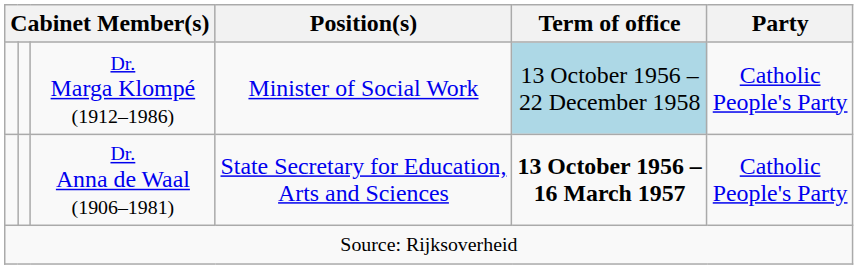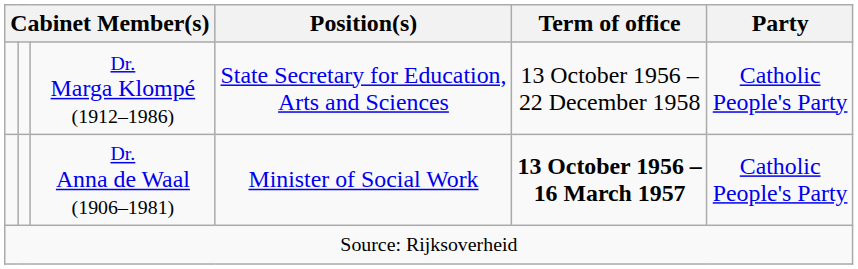(363, 88) Minister of Social Work -> (363, 88) State Secretary for Education, Arts and Sciences
(610, 88) lightblue background -> (610, 88) no background
(363, 179) State Secretary for Education, Arts and Sciences -> (363, 179) Minister of Social Work
